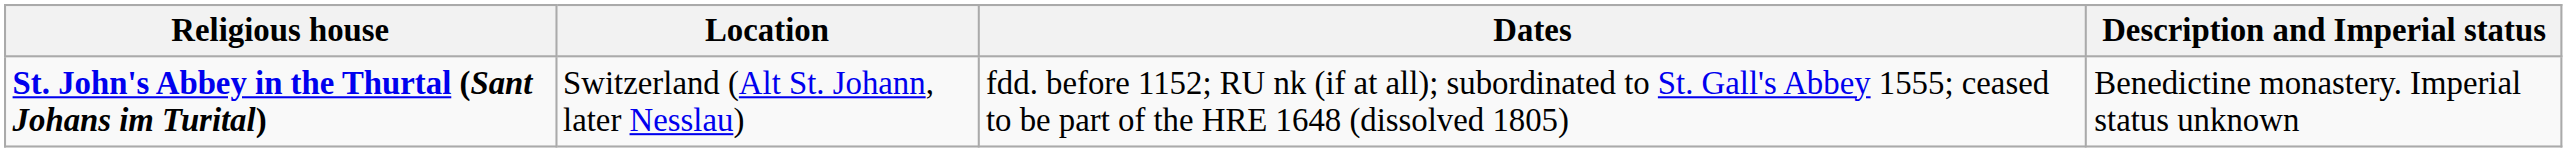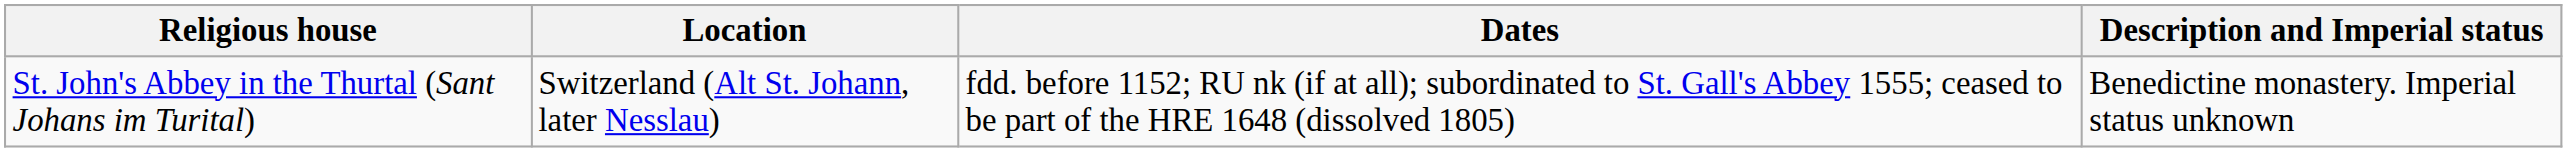(273, 100) bold -> (253, 100) normal
